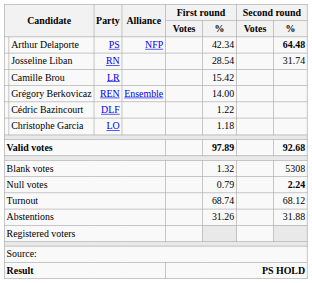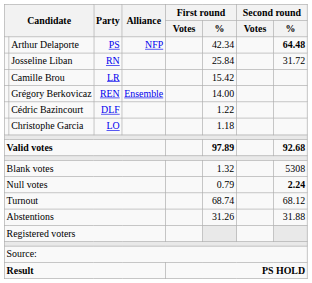(223, 61) 28.54 -> (223, 61) 25.84
(294, 61) 31.74 -> (294, 61) 31.72
